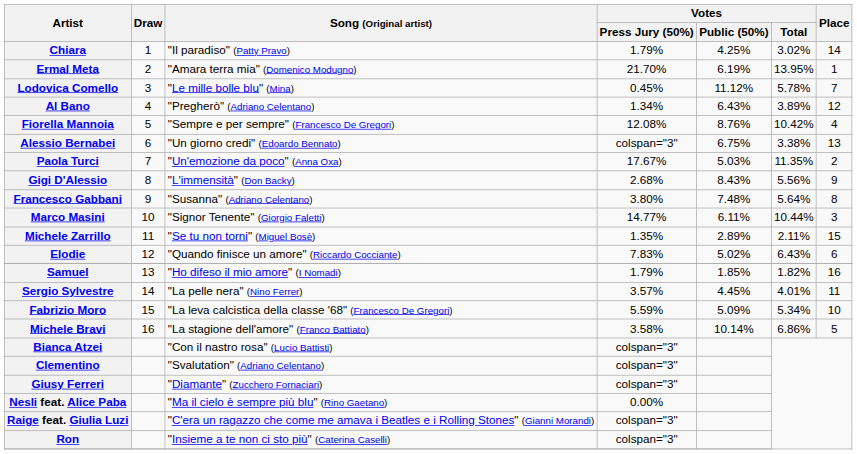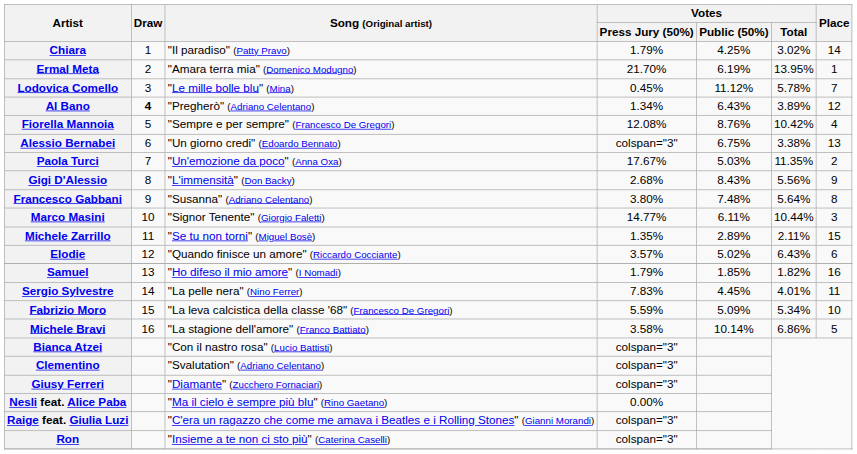(148, 106) normal -> (148, 106) bold
(647, 254) 7.83% -> (647, 254) 3.57%
(647, 291) 3.57% -> (647, 291) 7.83%
